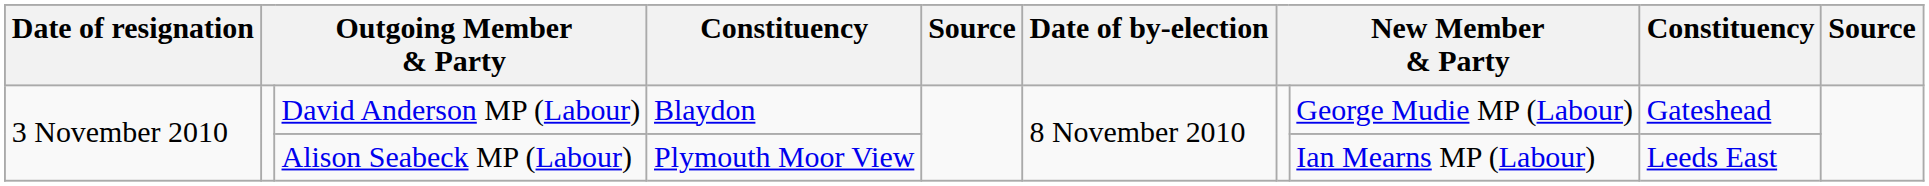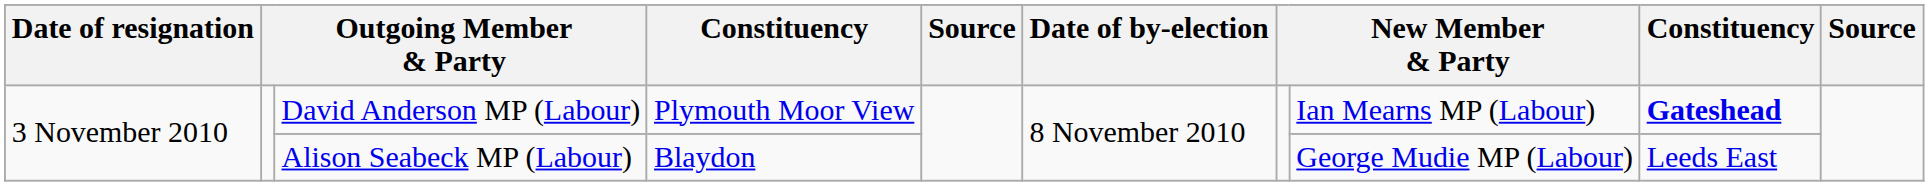(705, 109) Blaydon -> (784, 109) Plymouth Moor View
(1465, 109) George Mudie MP (Labour) -> (1446, 109) Ian Mearns MP (Labour)
(1709, 109) normal -> (1714, 109) bold
(784, 156) Plymouth Moor View -> (705, 156) Blaydon
(1446, 156) Ian Mearns MP (Labour) -> (1465, 156) George Mudie MP (Labour)
